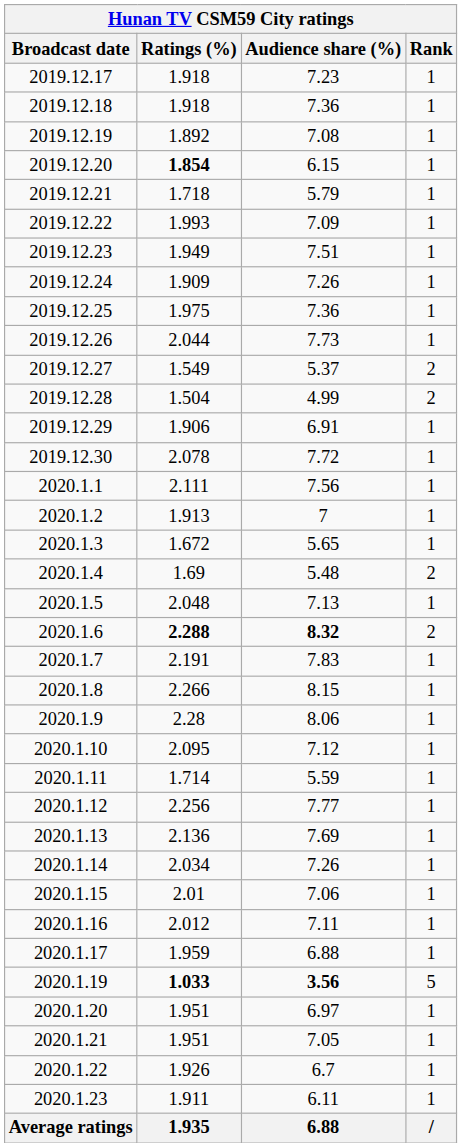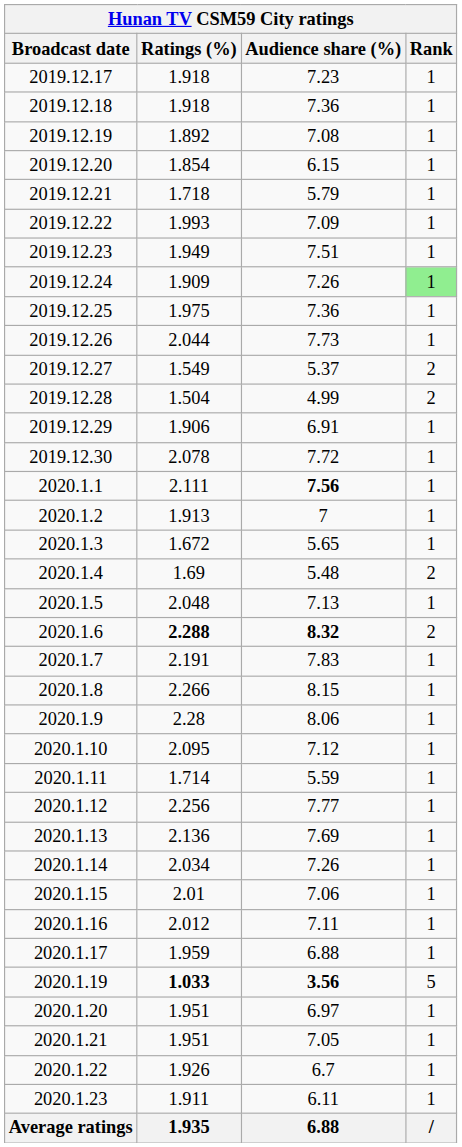(189, 164) bold -> (189, 164) normal
(431, 281) no background -> (431, 281) lightgreen background
(323, 485) normal -> (323, 485) bold
